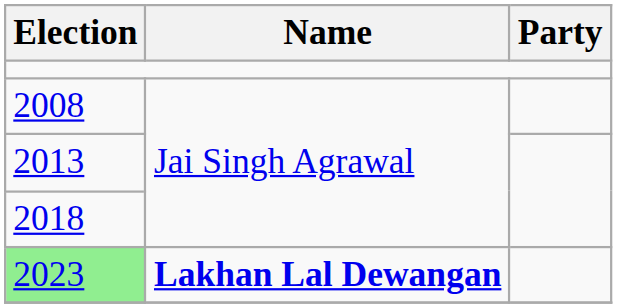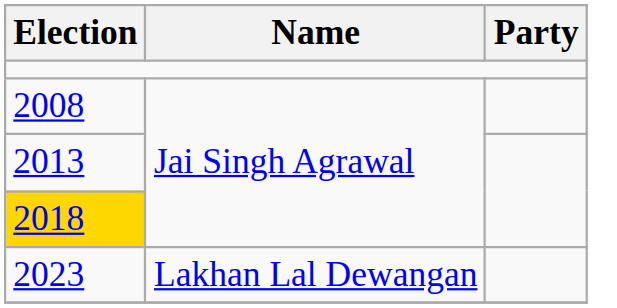(49, 218) no background -> (49, 218) gold background
(49, 274) lightgreen background -> (49, 274) no background
(328, 274) bold -> (316, 274) normal
